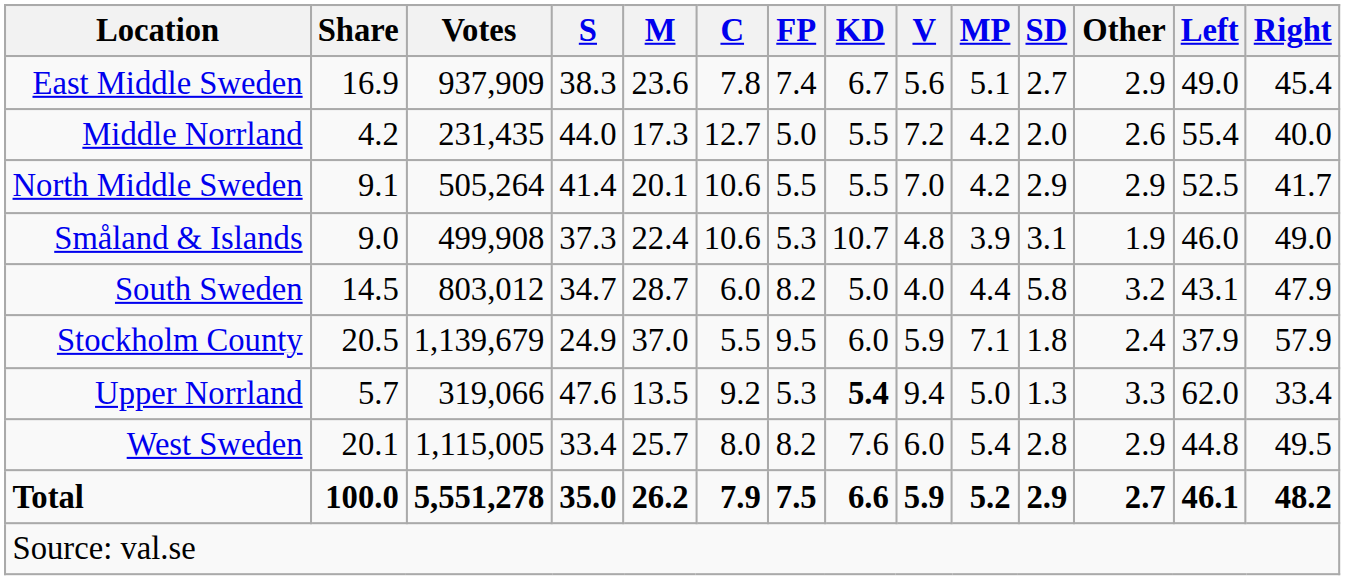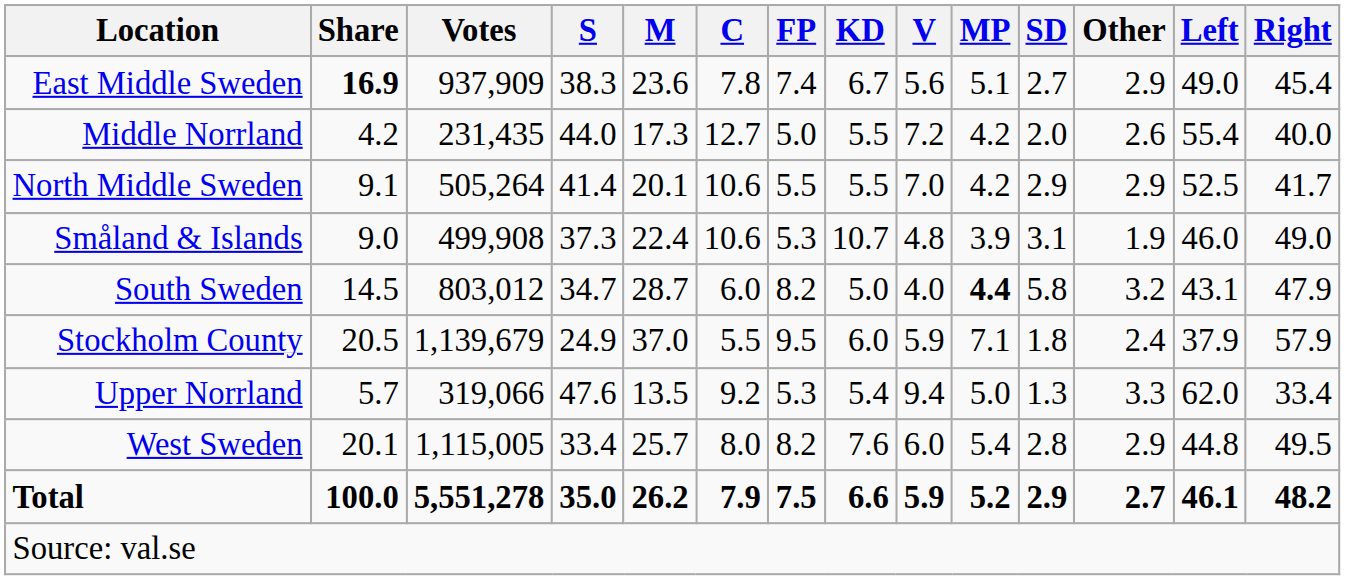(370, 82) normal -> (370, 82) bold
(990, 289) normal -> (990, 289) bold
(868, 392) bold -> (868, 392) normal
